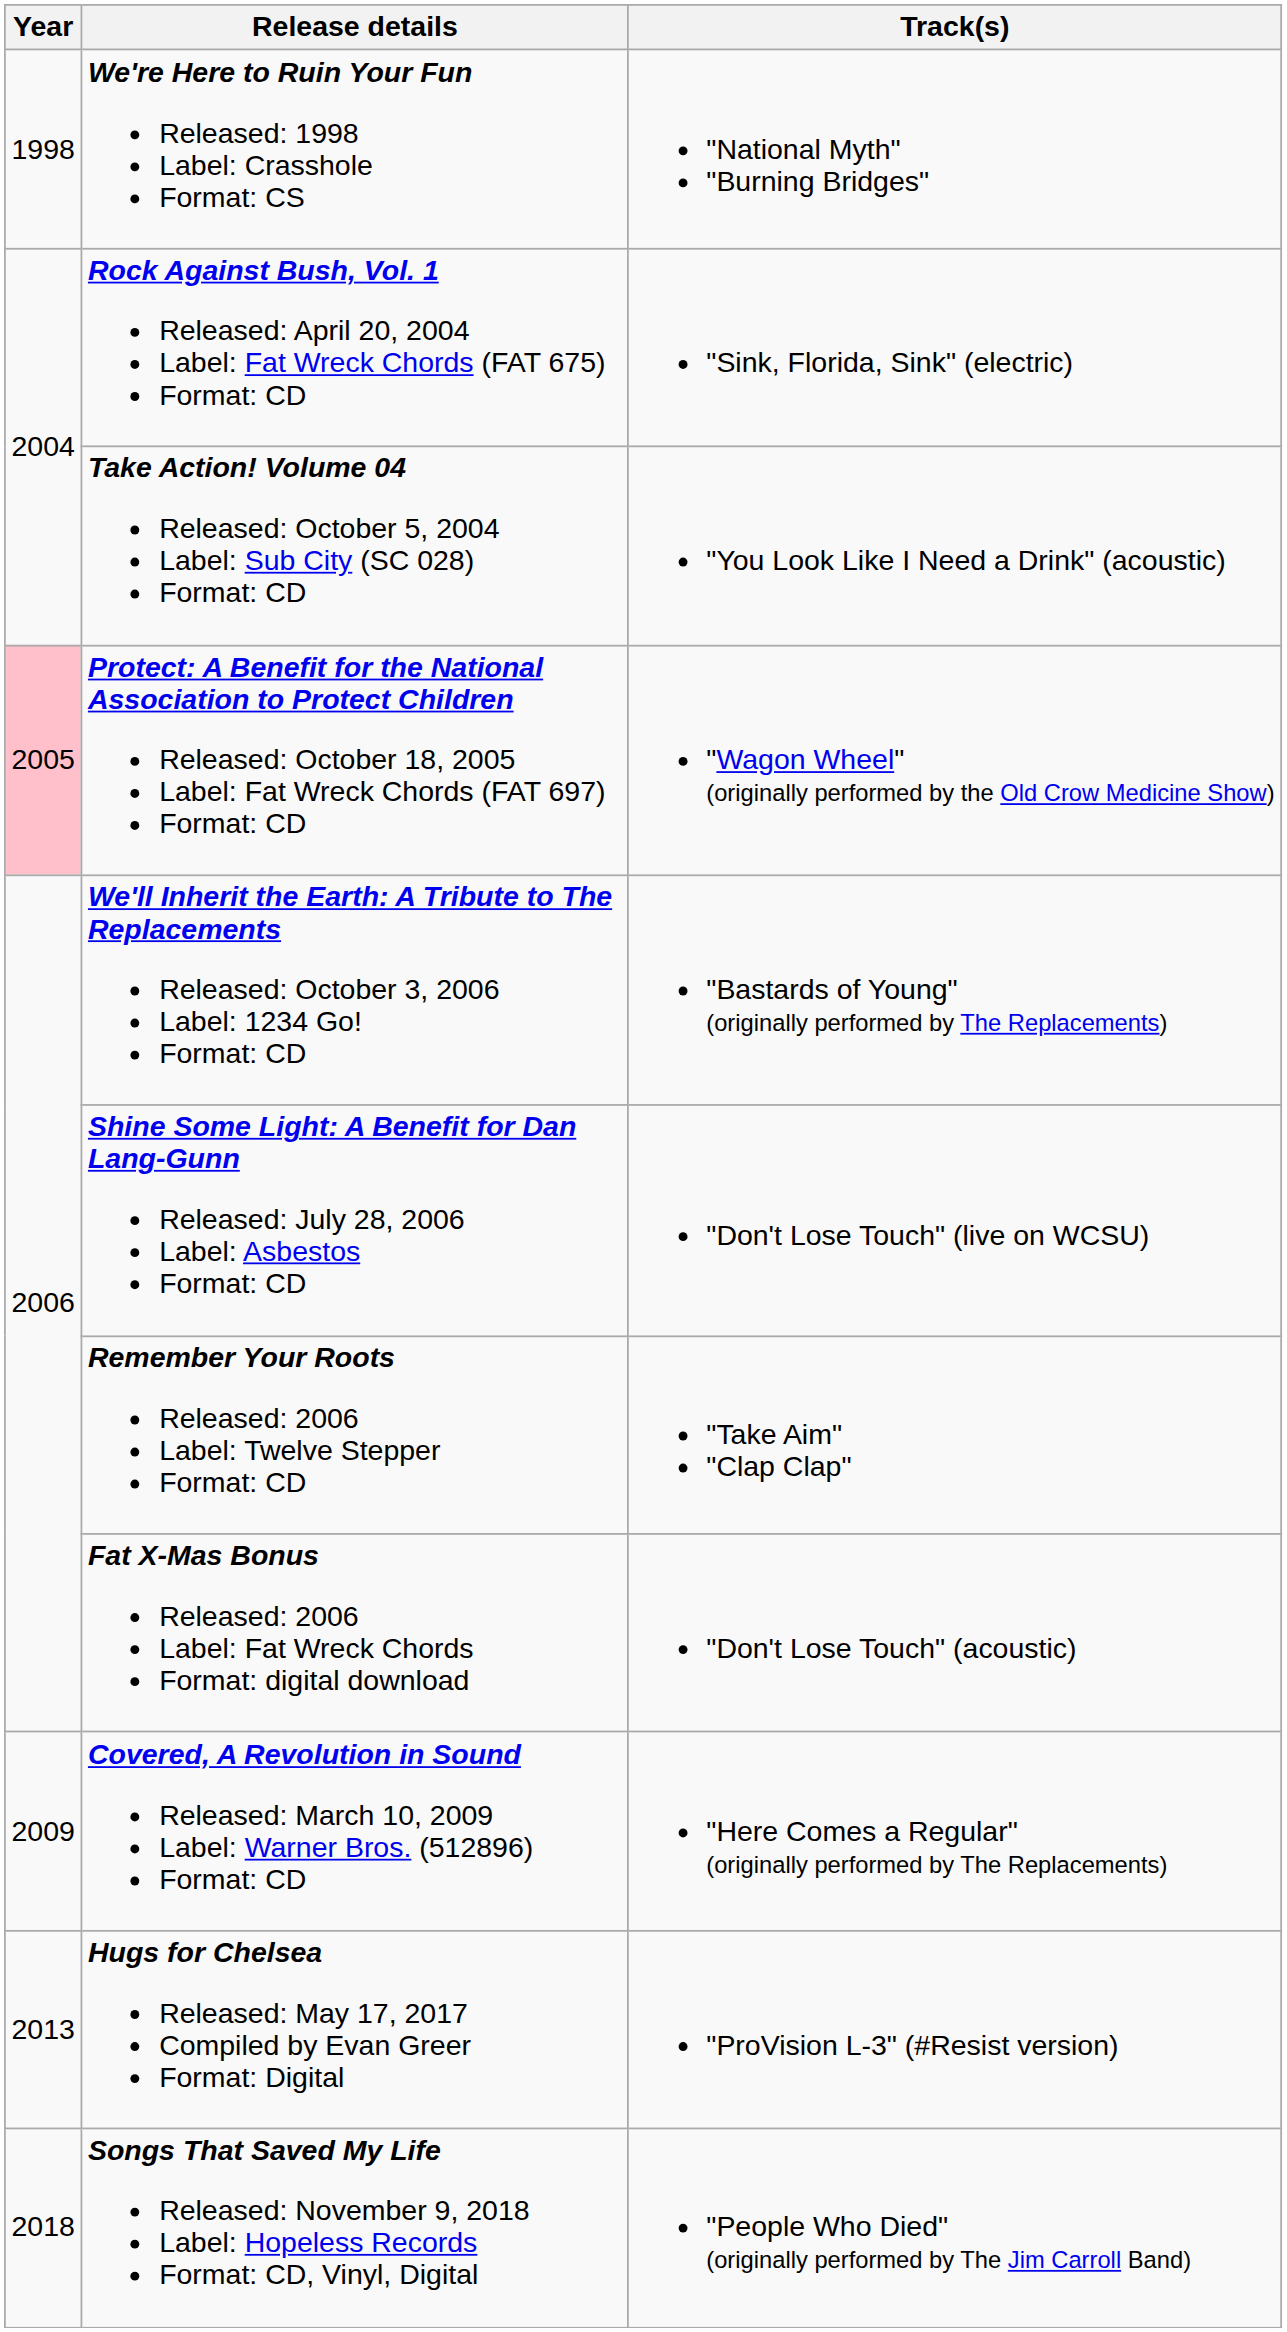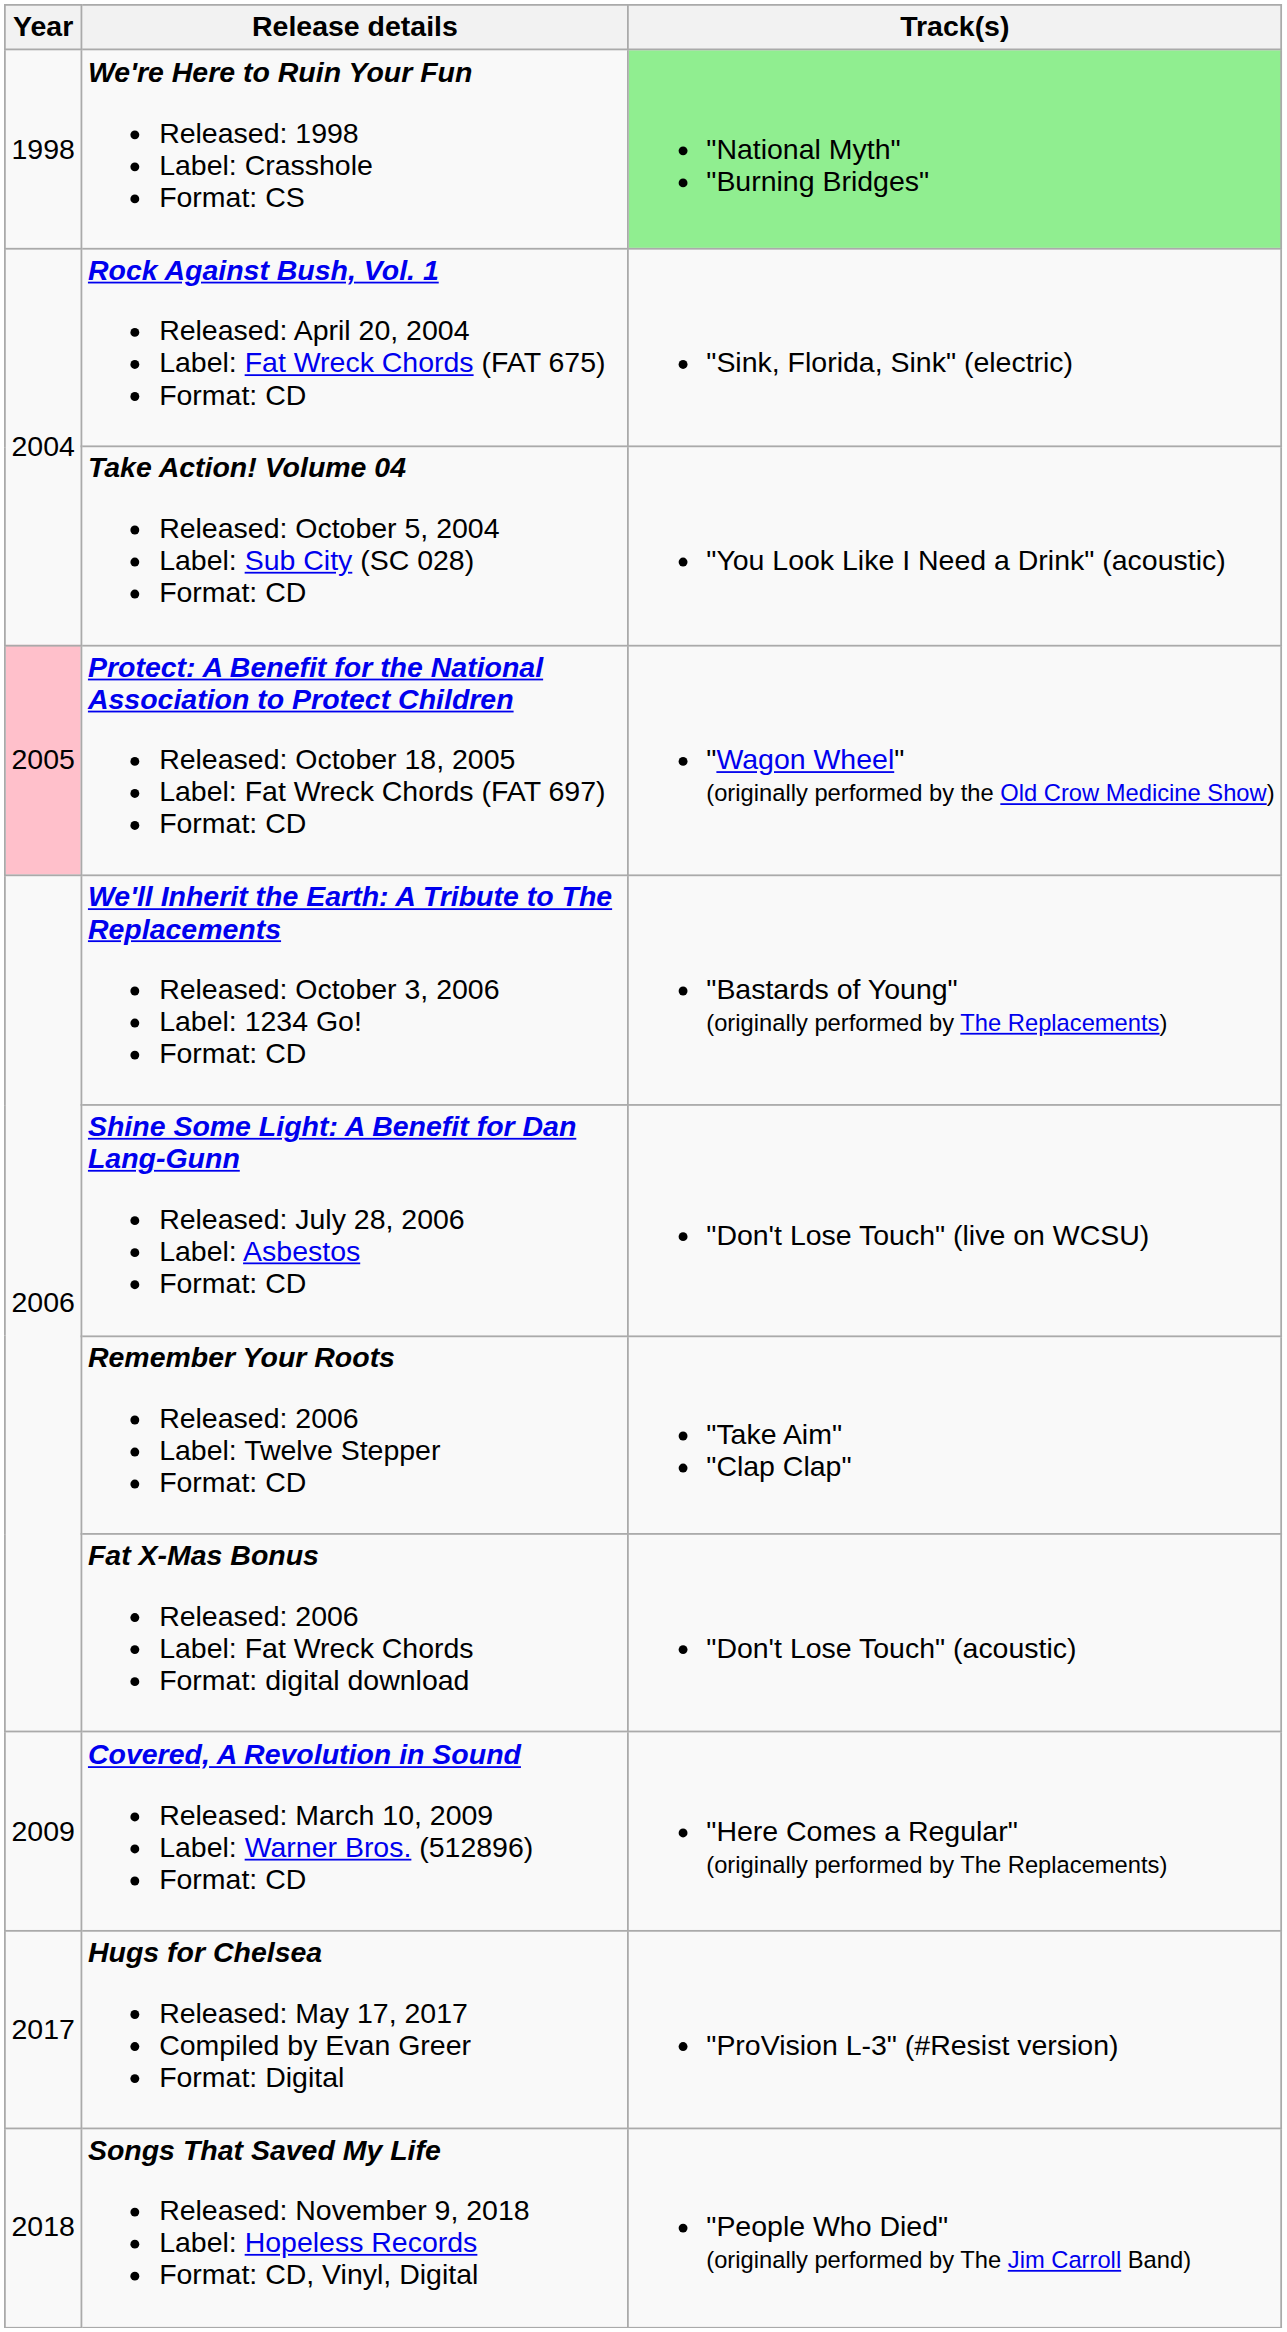(955, 165) no background -> (955, 165) lightgreen background
(43, 2029) 2013 -> (43, 2029) 2017
